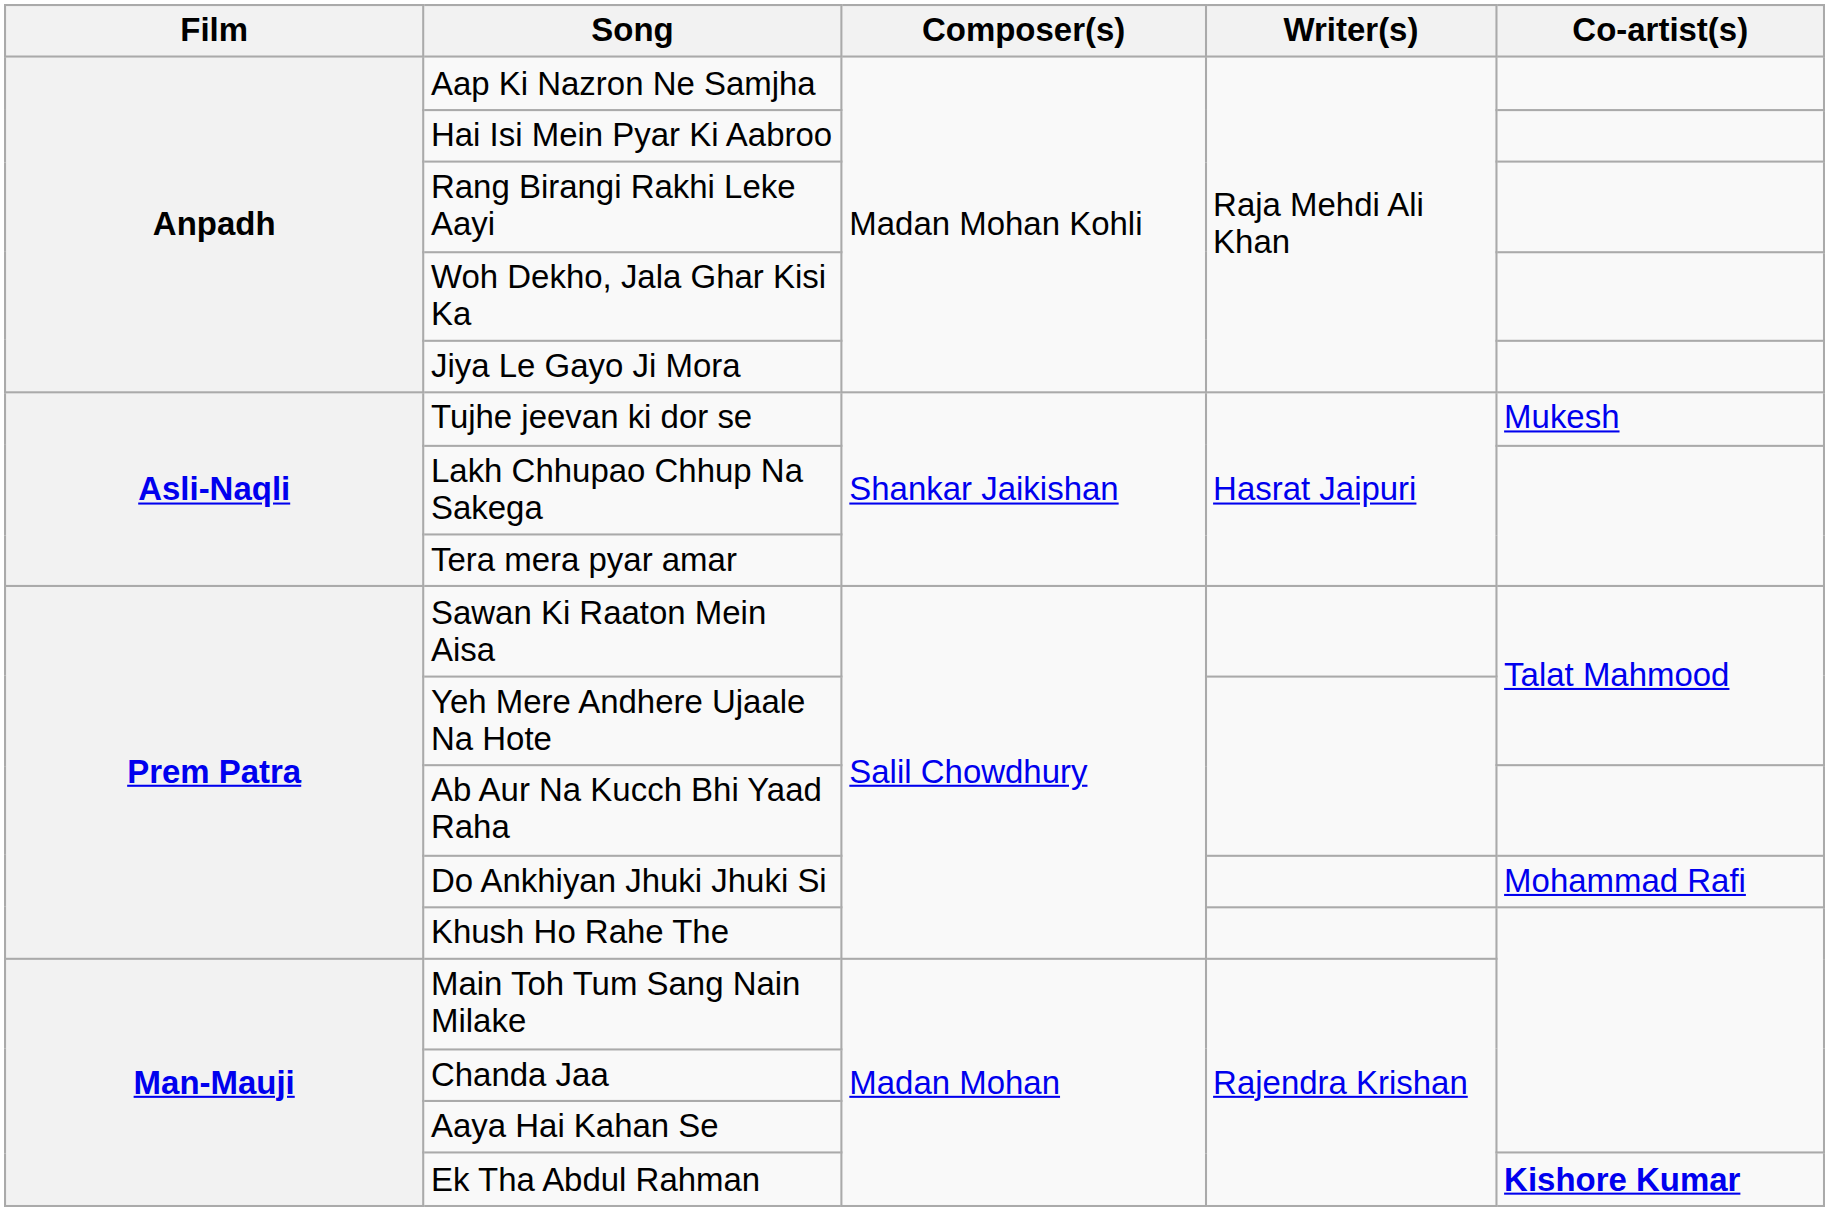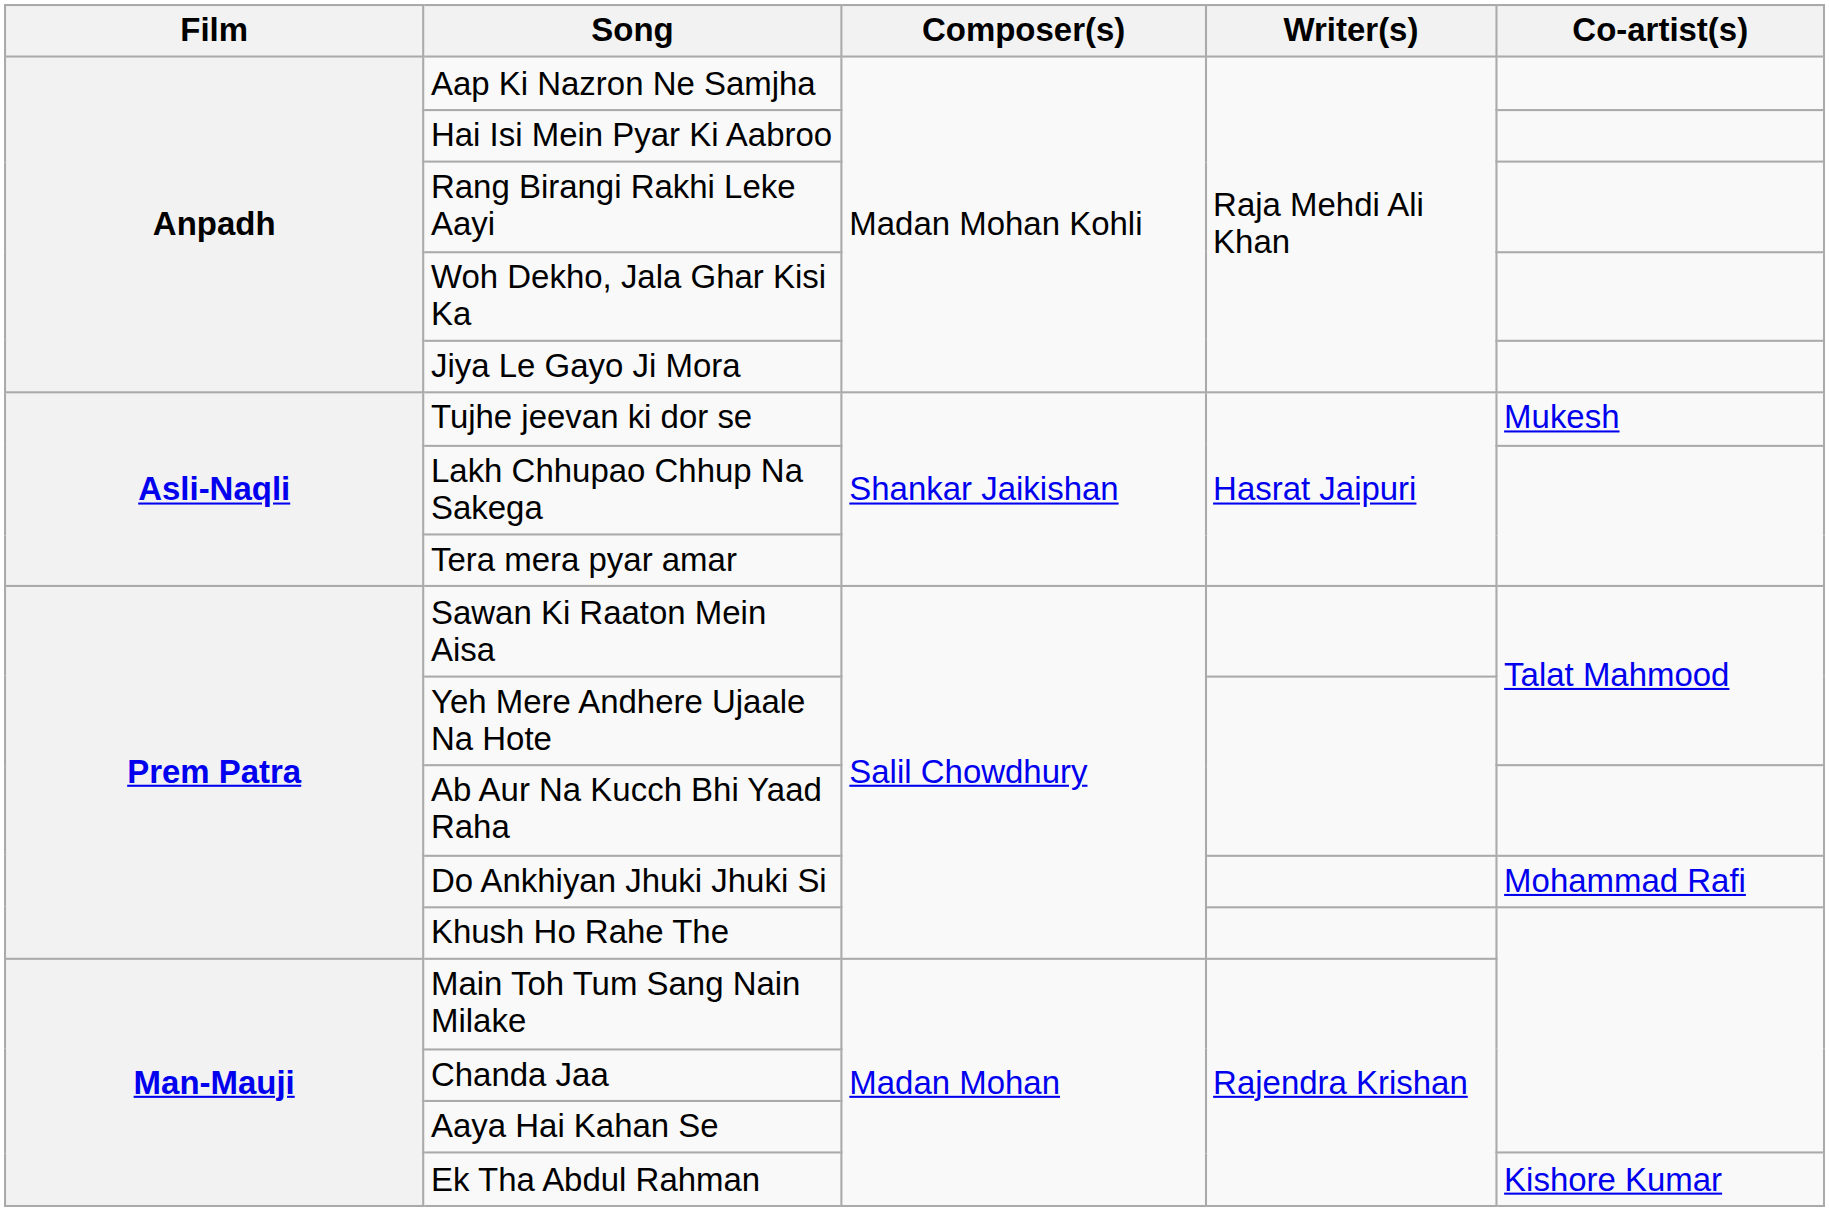(1622, 1178) bold -> (1613, 1178) normal
